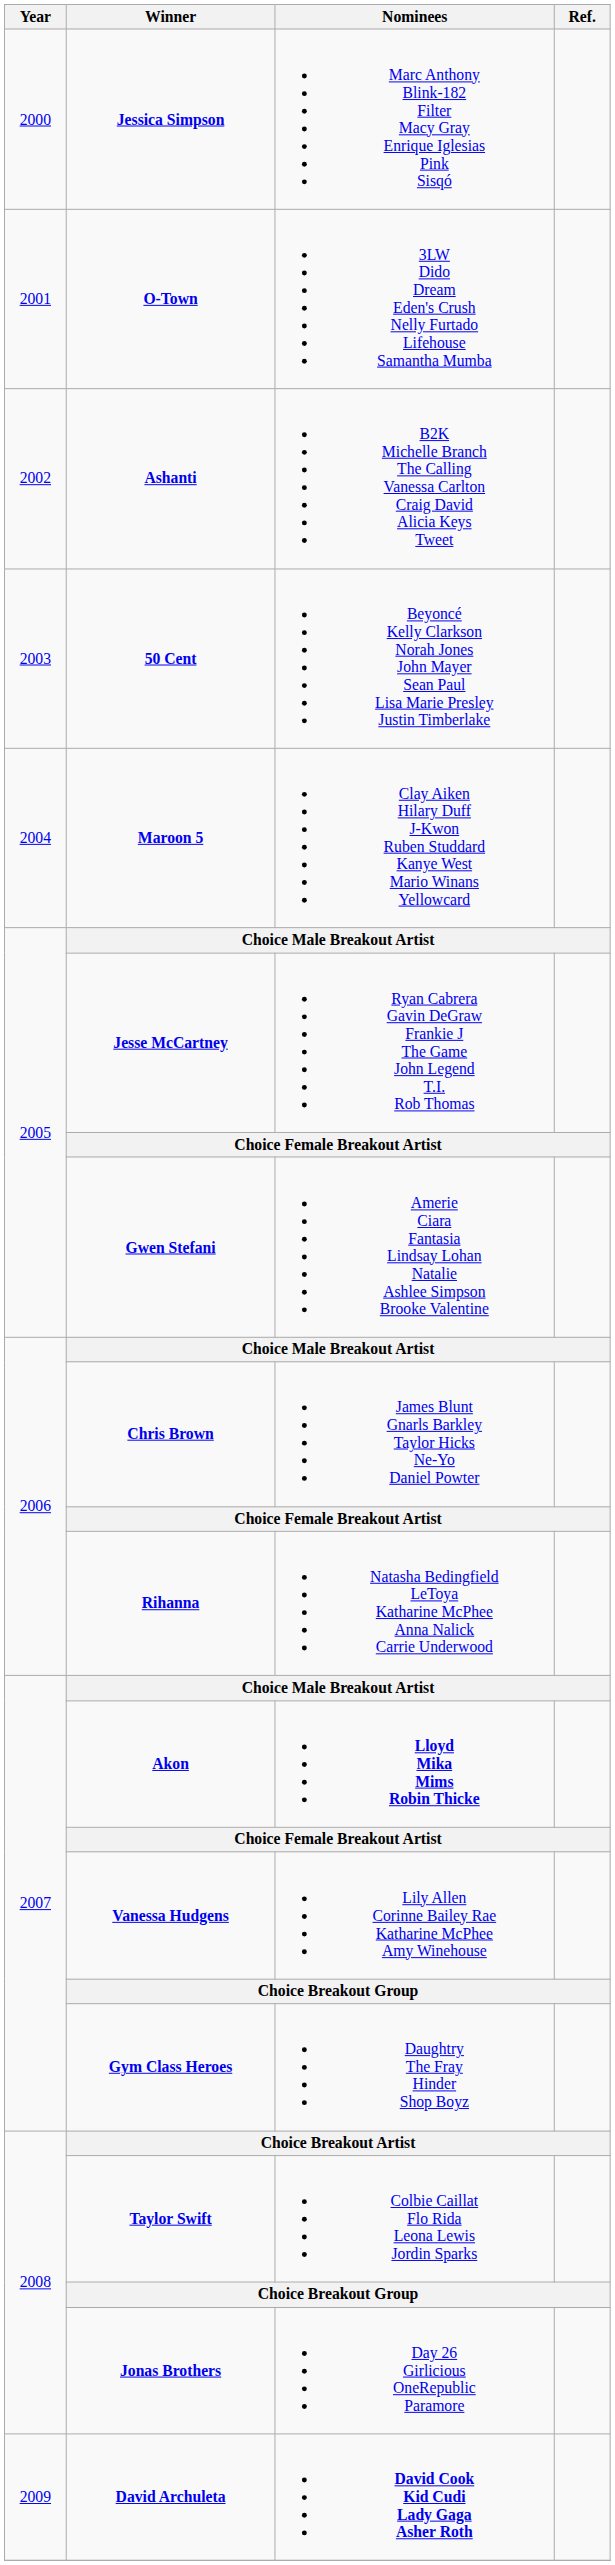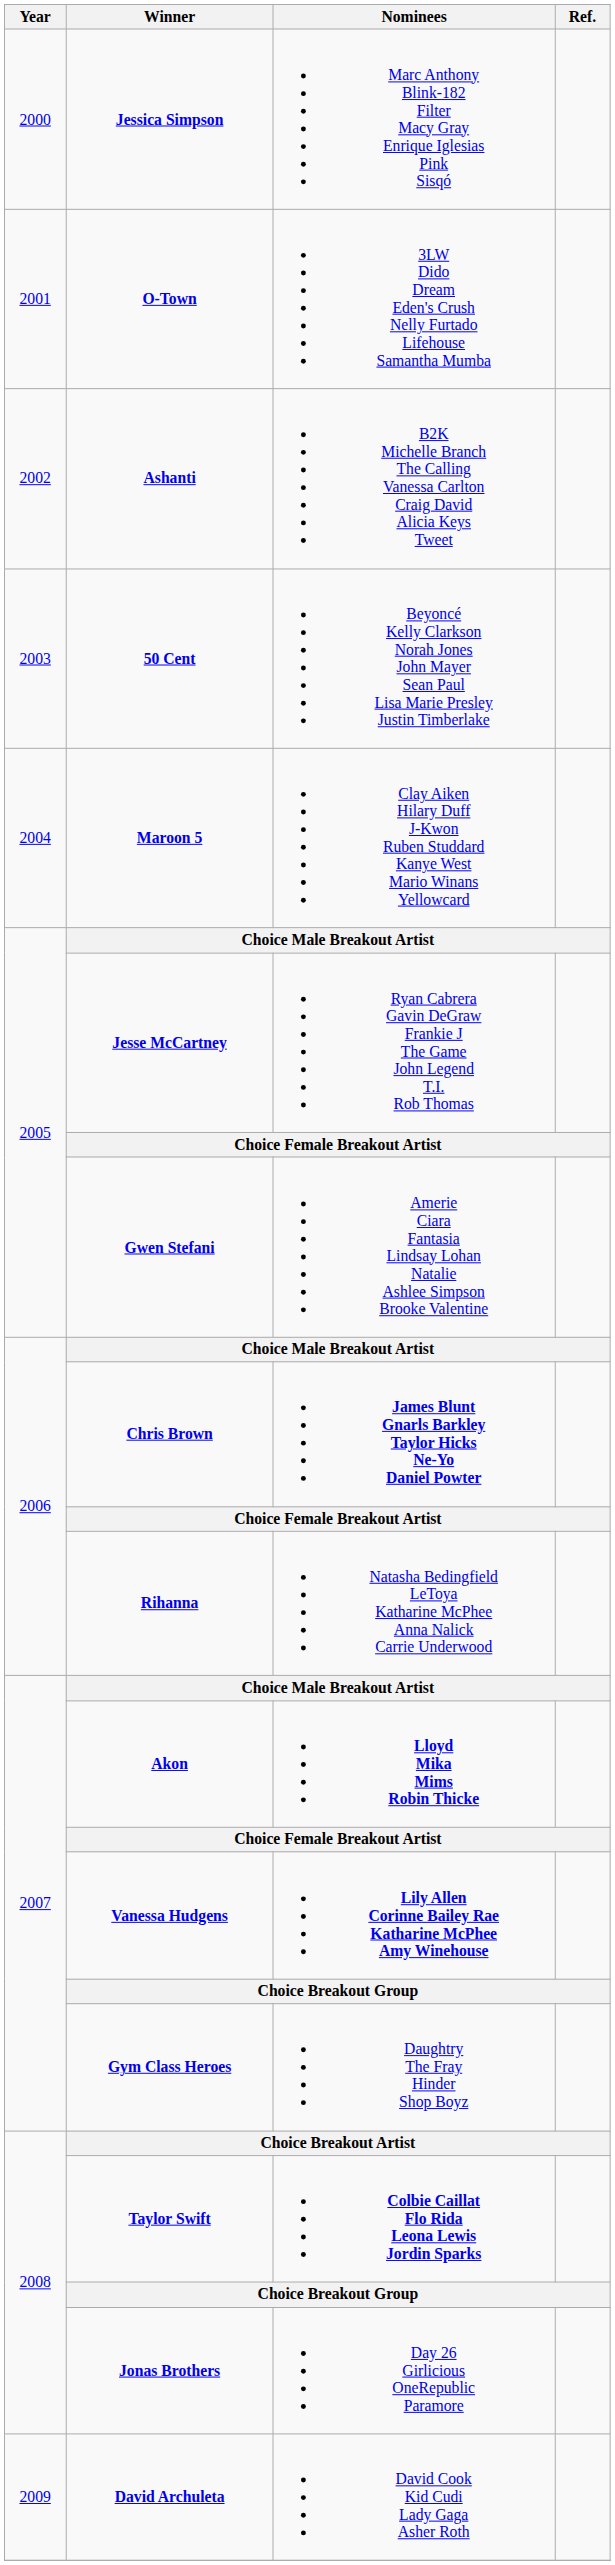(415, 1443) normal -> (414, 1443) bold
(415, 1924) normal -> (414, 1924) bold
(415, 2228) normal -> (414, 2228) bold
(415, 2506) bold -> (414, 2506) normal
